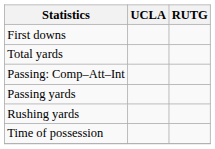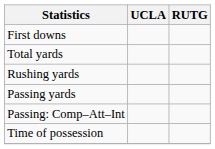rows swapped: (43, 113) <-> (66, 74)
